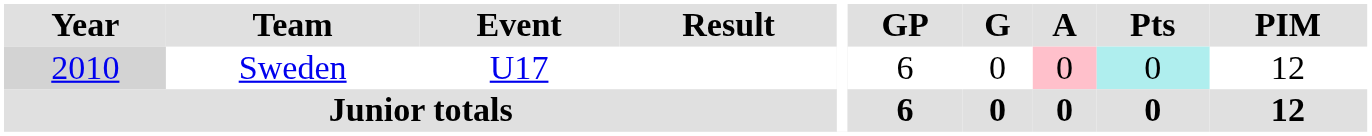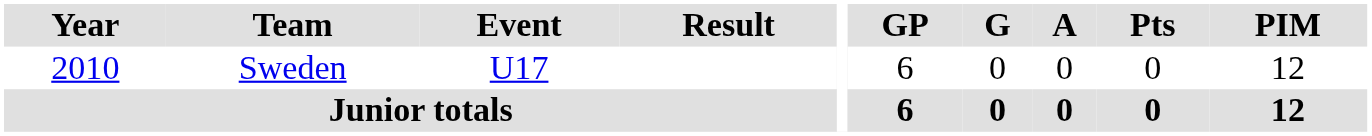(85, 67) lightgrey background -> (85, 67) no background
(1065, 67) pink background -> (1065, 67) no background
(1153, 67) paleturquoise background -> (1153, 67) no background
